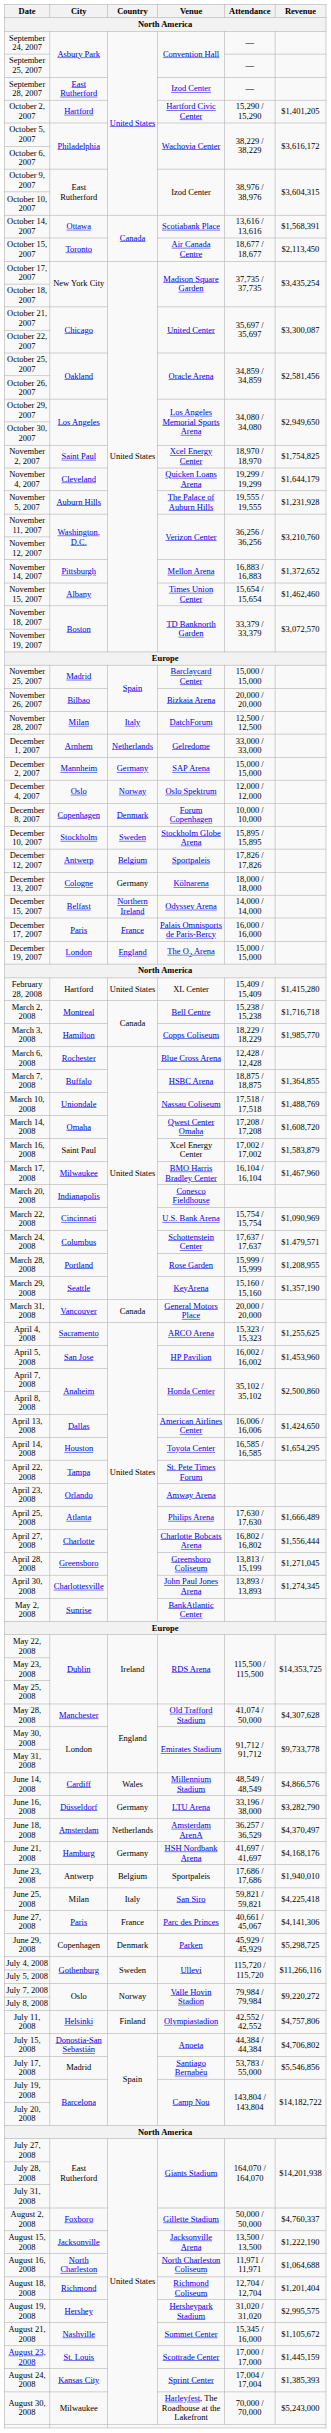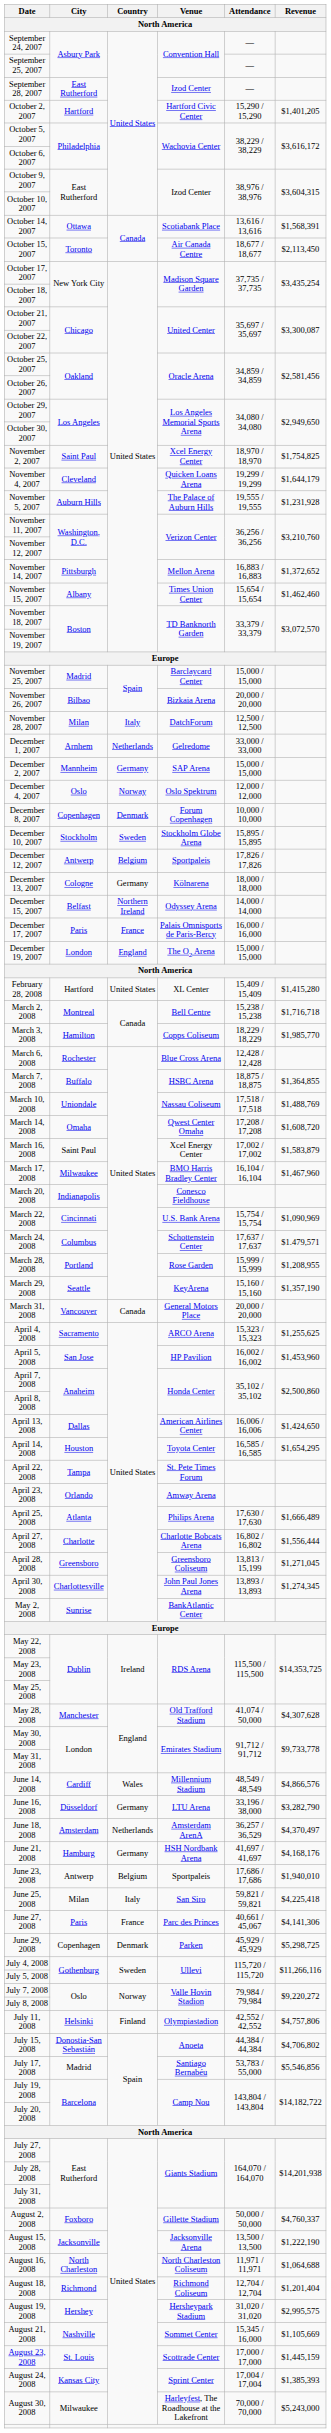(300, 2334) $1,105,672 -> (300, 2334) $1,105,669
